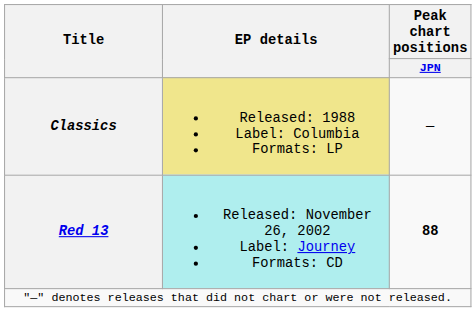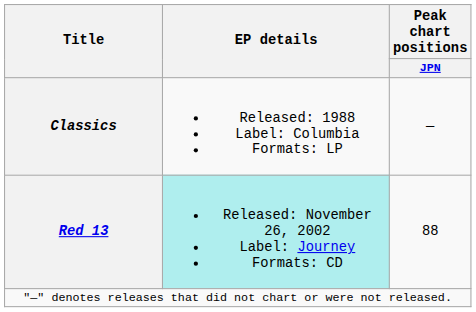(276, 134) khaki background -> (276, 134) no background
(430, 232) bold -> (430, 232) normal
